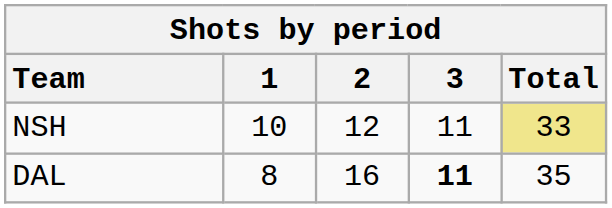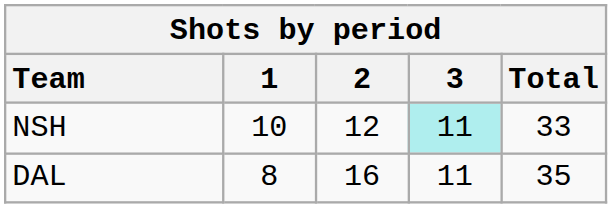(455, 128) no background -> (455, 128) paleturquoise background
(554, 128) khaki background -> (554, 128) no background
(455, 177) bold -> (455, 177) normal
